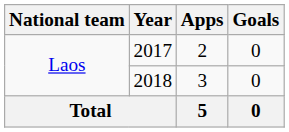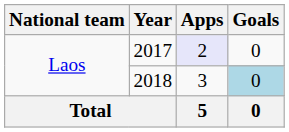(202, 50) no background -> (202, 50) lavender background
(256, 80) no background -> (256, 80) lightblue background
